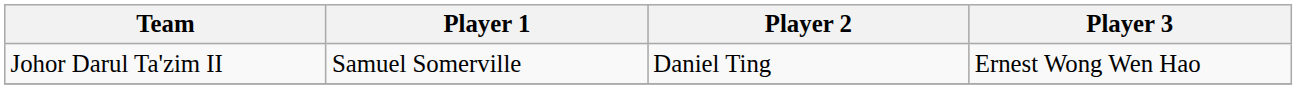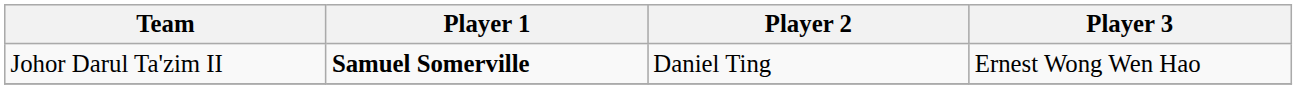(427, 63) normal -> (431, 63) bold
